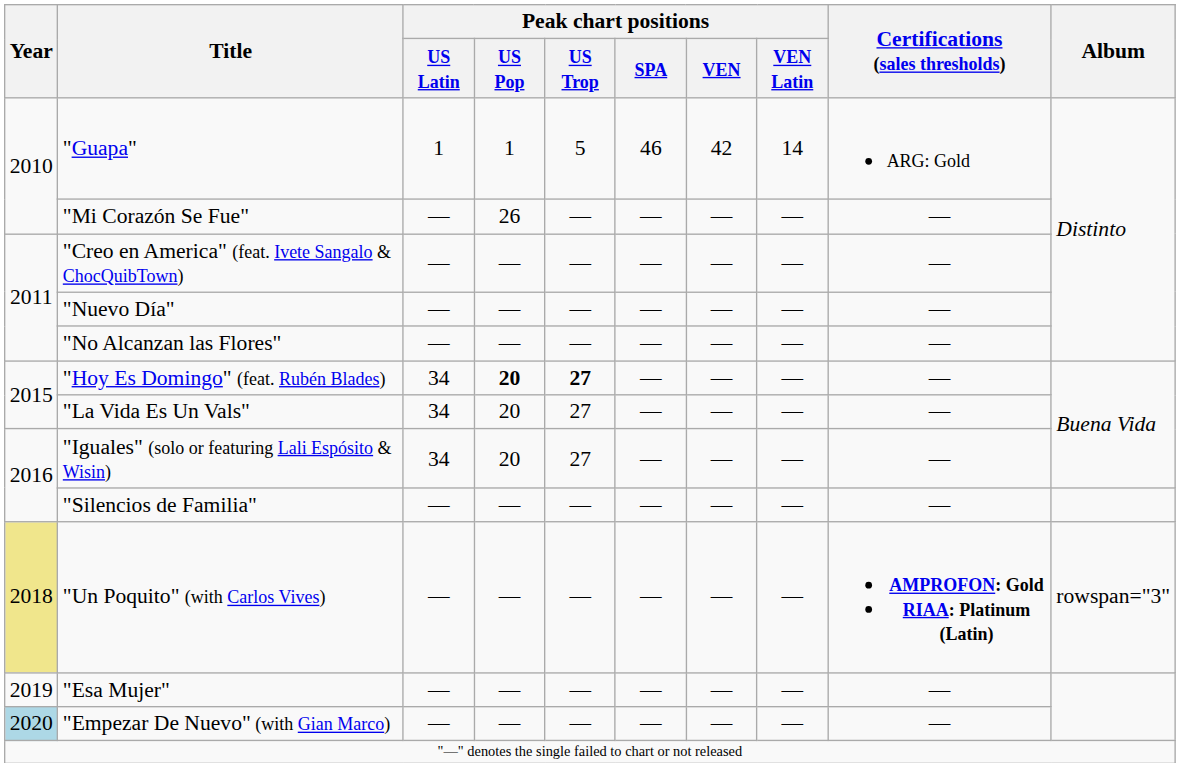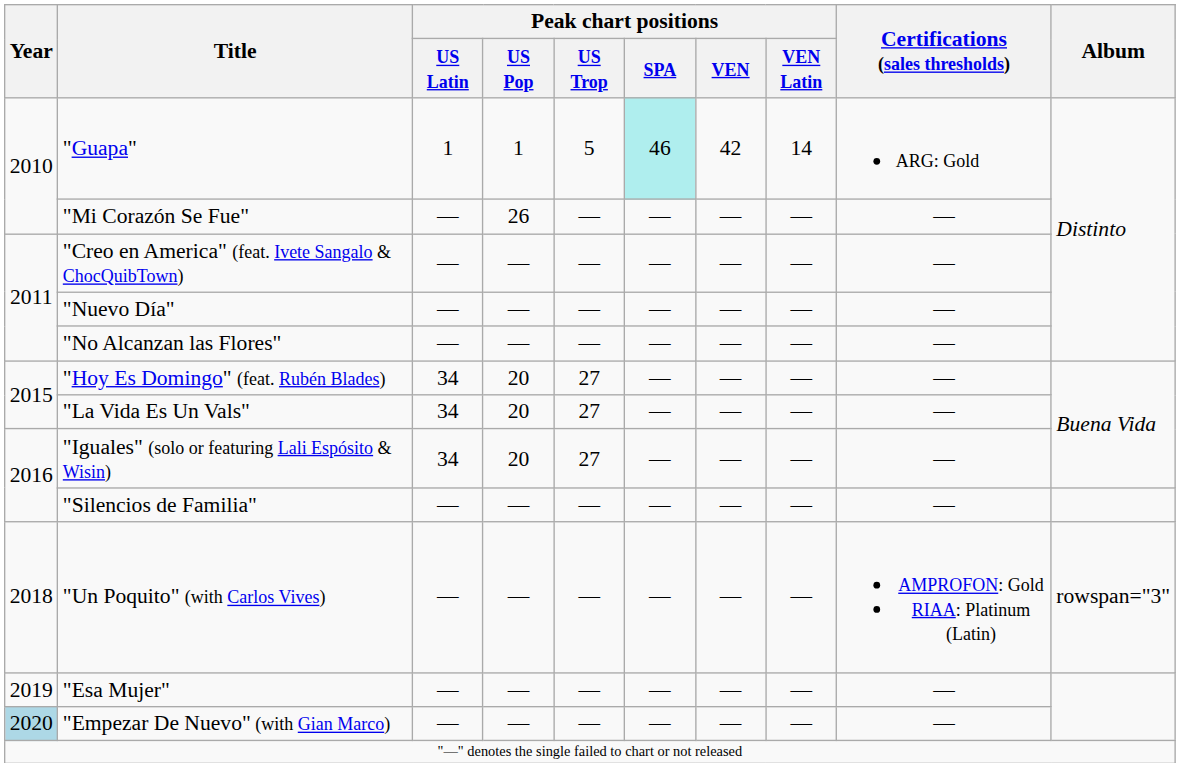(651, 148) no background -> (660, 148) paleturquoise background
(509, 377) bold -> (518, 377) normal
(580, 377) bold -> (589, 377) normal
(31, 596) khaki background -> (31, 596) no background
(939, 609) bold -> (944, 609) normal
